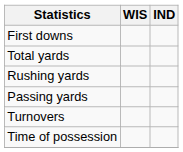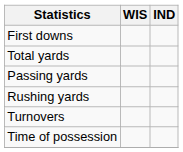rows swapped: (48, 76) <-> (48, 96)
